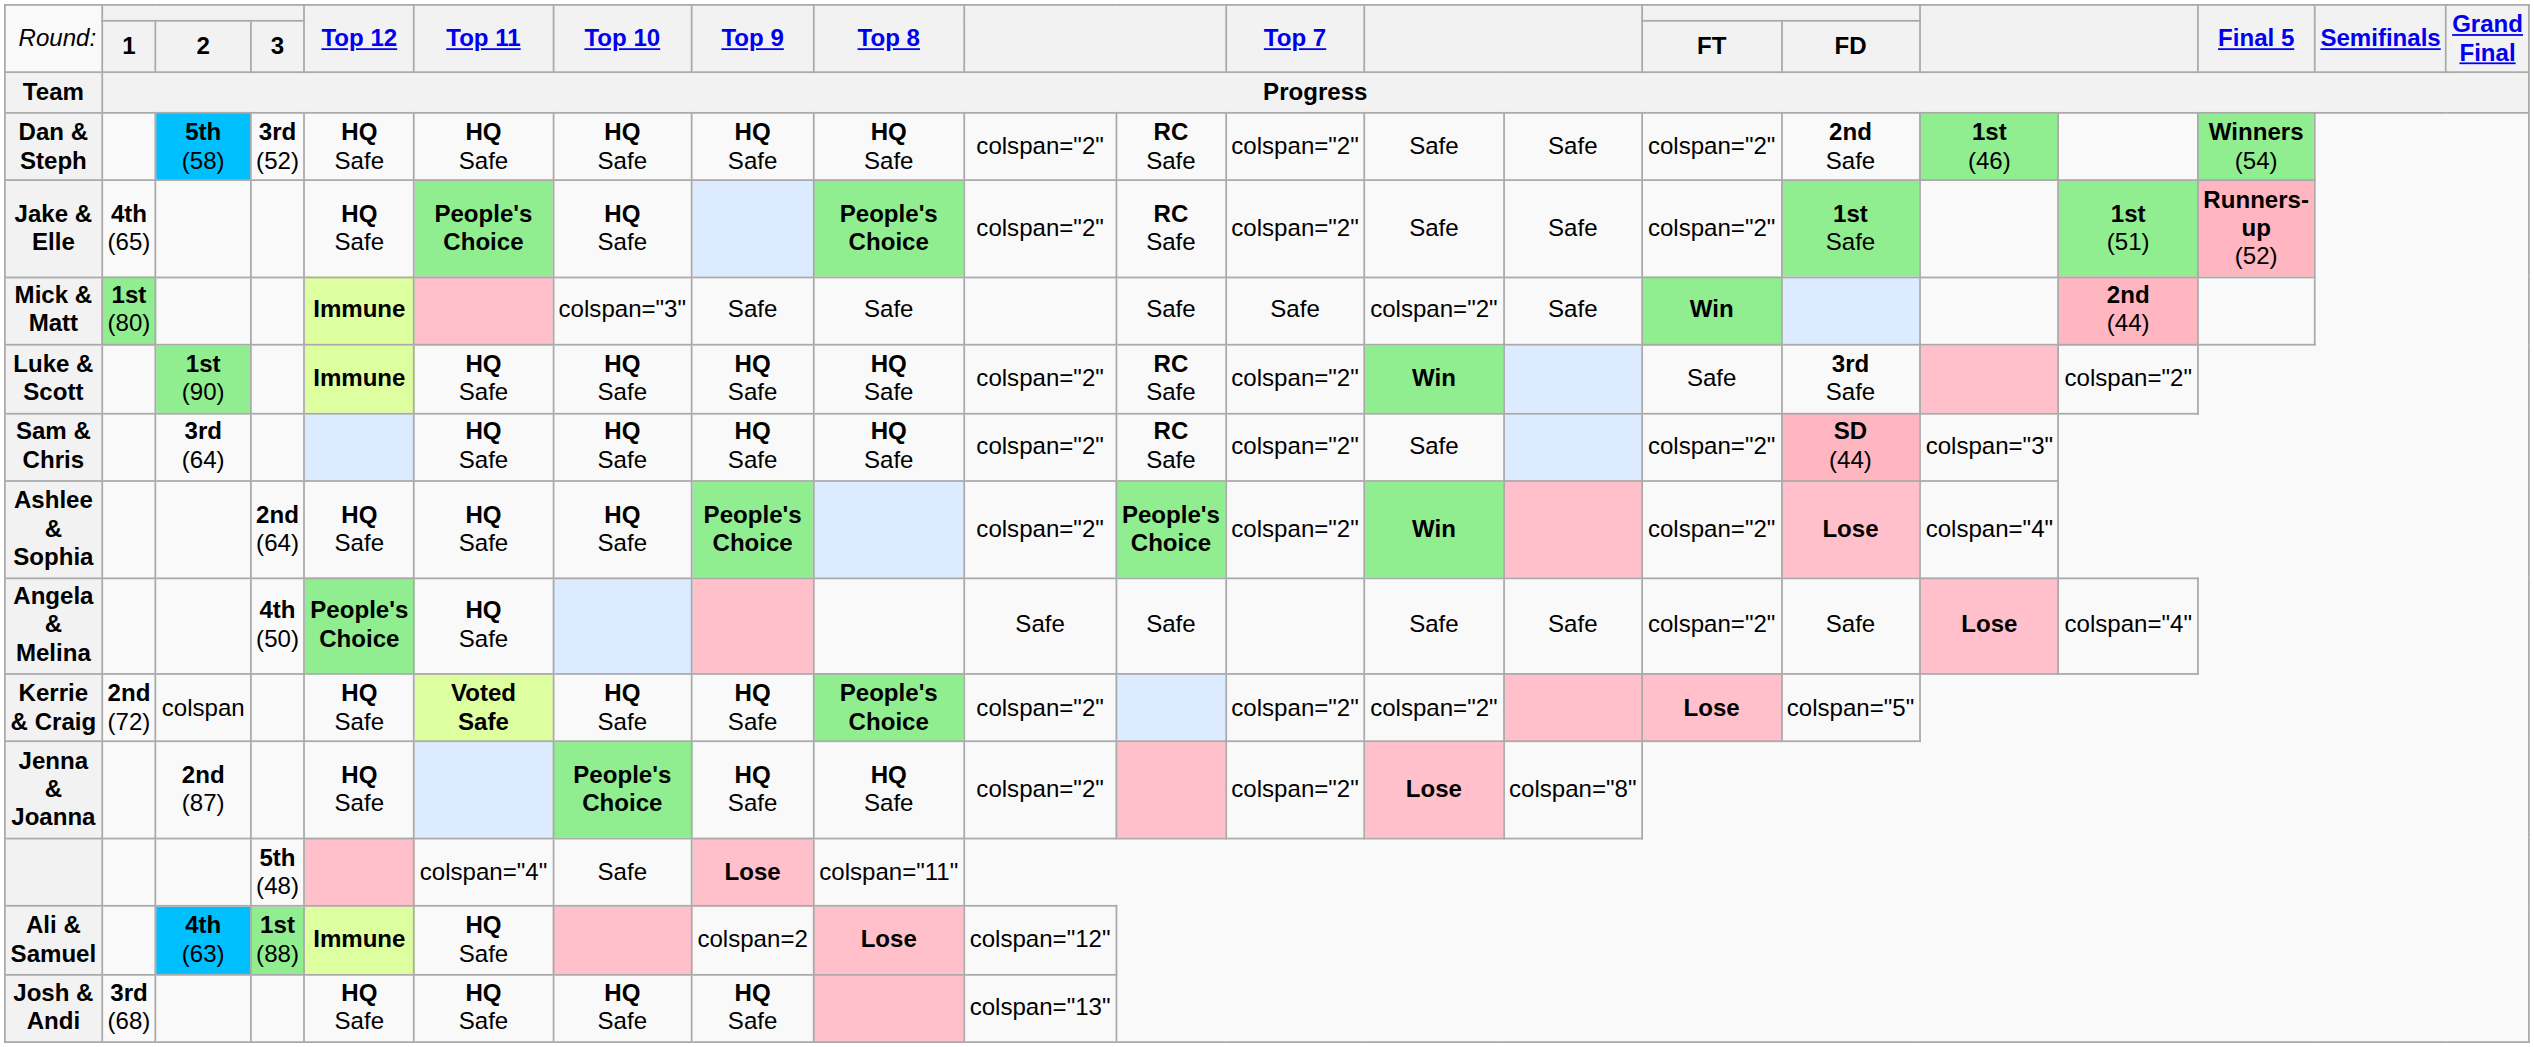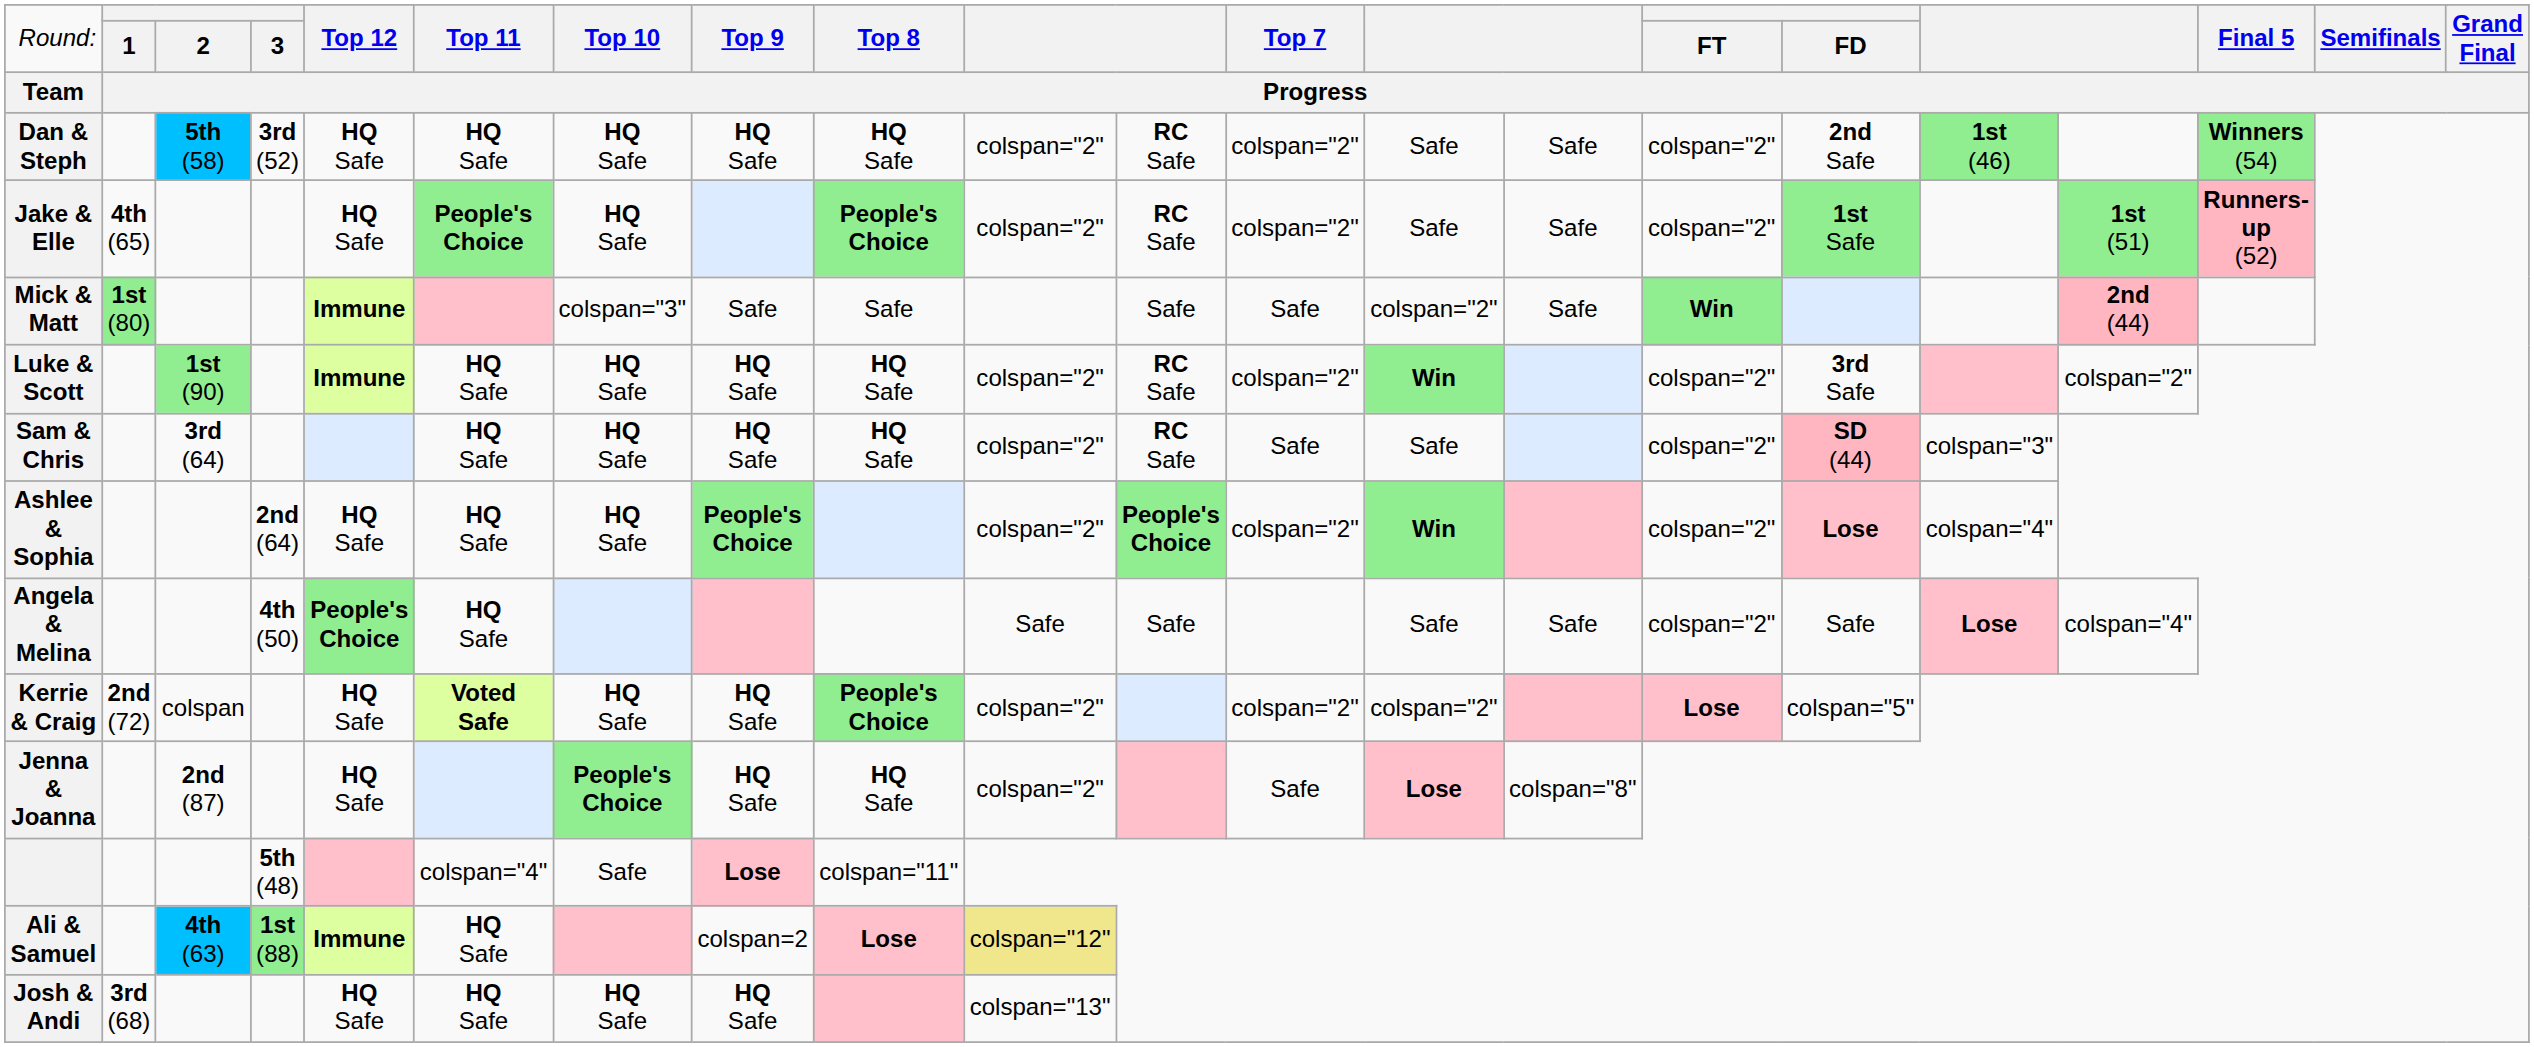(1712, 378) Safe -> (1712, 378) colspan="2"
(1295, 446) colspan="2" -> (1295, 446) Safe
(1295, 789) colspan="2" -> (1295, 789) Safe
(1040, 939) no background -> (1040, 939) khaki background
